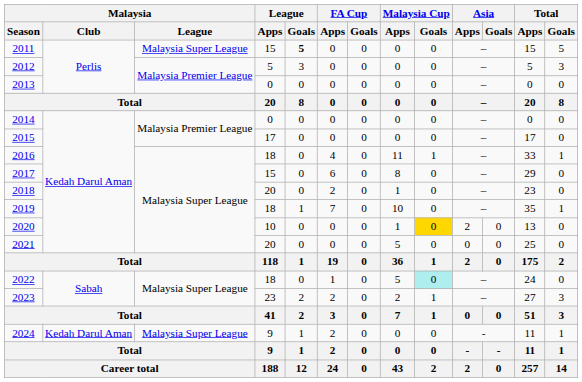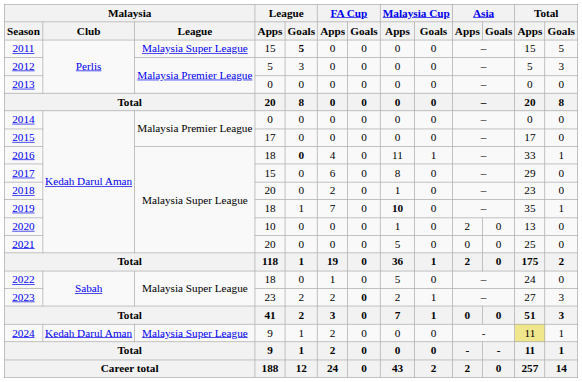(301, 155) normal -> (301, 155) bold
(397, 208) normal -> (397, 208) bold
(434, 226) gold background -> (434, 226) no background
(434, 279) paleturquoise background -> (434, 279) no background
(364, 297) normal -> (364, 297) bold
(530, 333) no background -> (530, 333) khaki background
